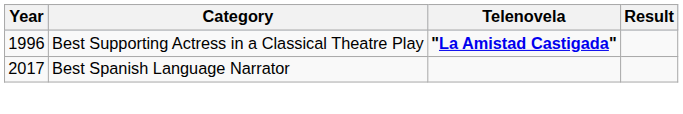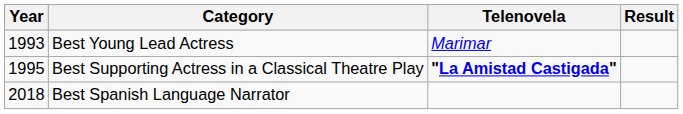+ row: (143, 43)
(26, 43) 1996 -> (26, 69) 1995
(26, 69) 2017 -> (26, 95) 2018
